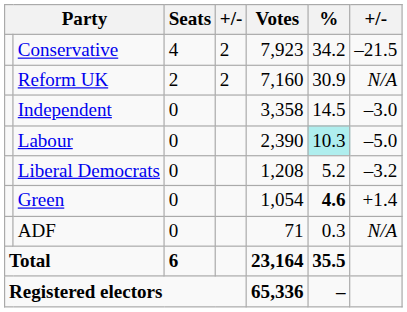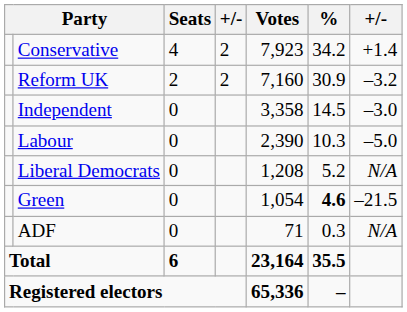(376, 49) –21.5 -> (380, 49) +1.4
(382, 79) N/A -> (381, 79) –3.2
(329, 140) paleturquoise background -> (329, 140) no background
(381, 170) –3.2 -> (382, 170) N/A
(380, 200) +1.4 -> (376, 200) –21.5
